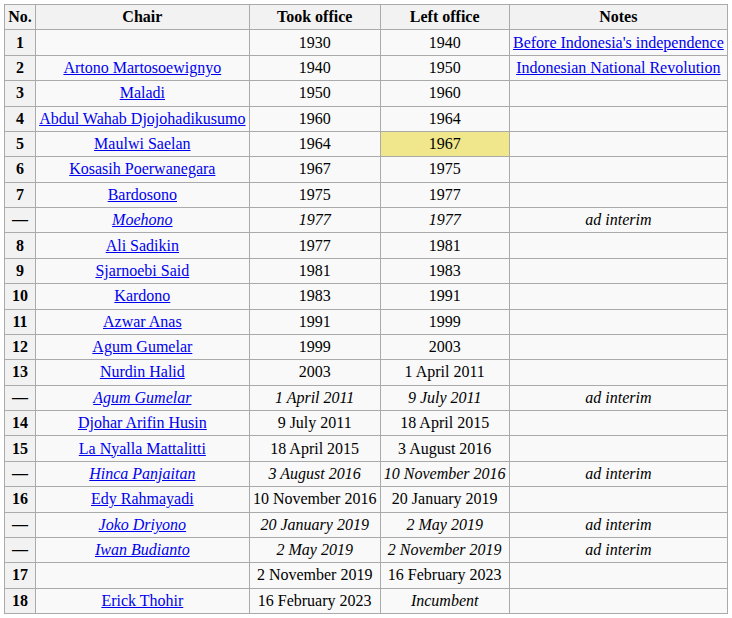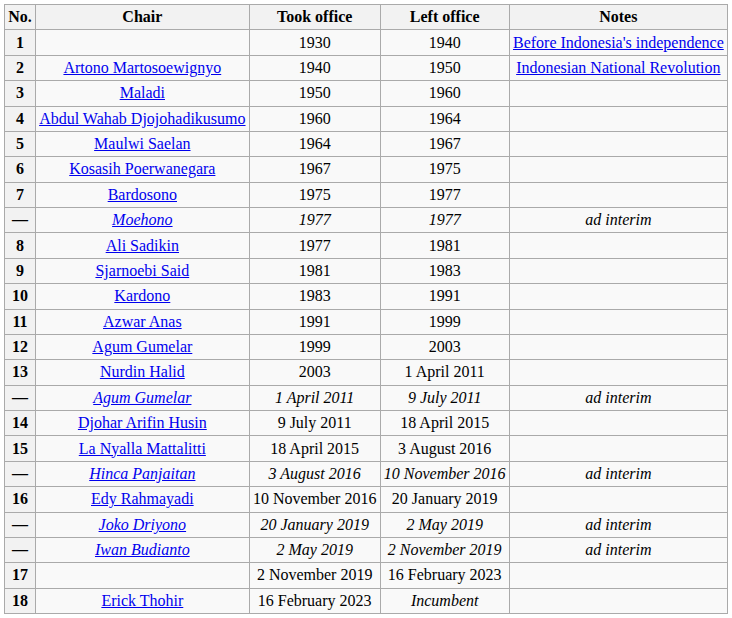(445, 144) khaki background -> (445, 144) no background
